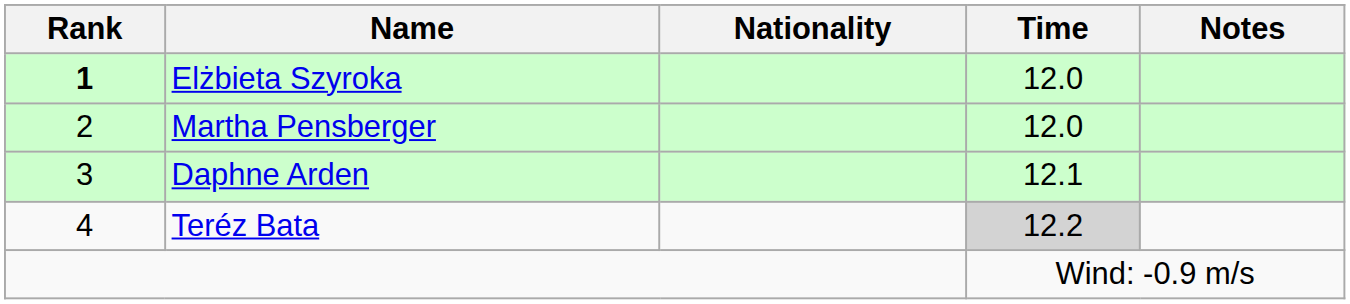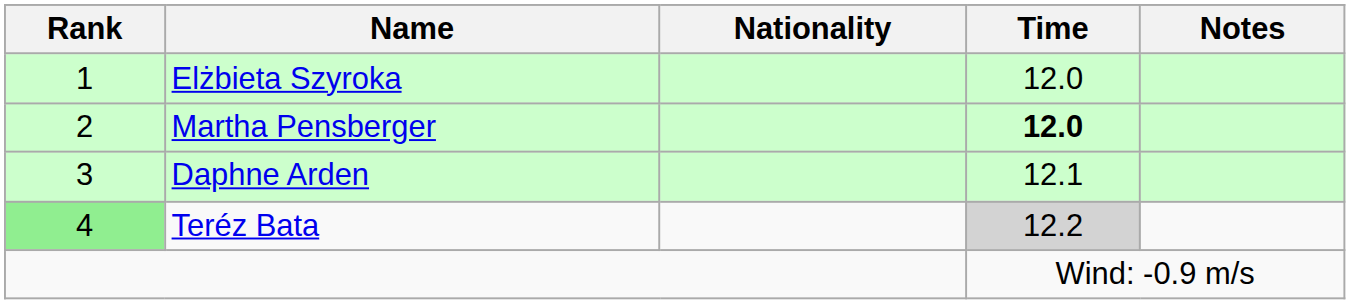(85, 77) bold -> (85, 77) normal
(1053, 126) normal -> (1053, 126) bold
(85, 224) no background -> (85, 224) lightgreen background
